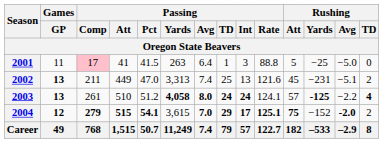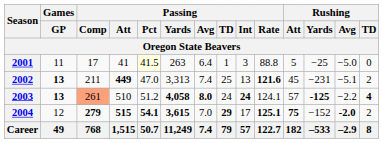(93, 63) pink background -> (93, 63) no background
(149, 63) no background -> (149, 63) lightyellow background
(123, 79) normal -> (123, 79) bold
(269, 79) normal -> (269, 79) bold
(93, 96) no background -> (93, 96) lightsalmon background
(226, 96) bold -> (226, 96) normal
(59, 113) bold -> (59, 113) normal
(178, 113) normal -> (178, 113) bold
(206, 113) bold -> (206, 113) normal
(245, 113) bold -> (245, 113) normal
